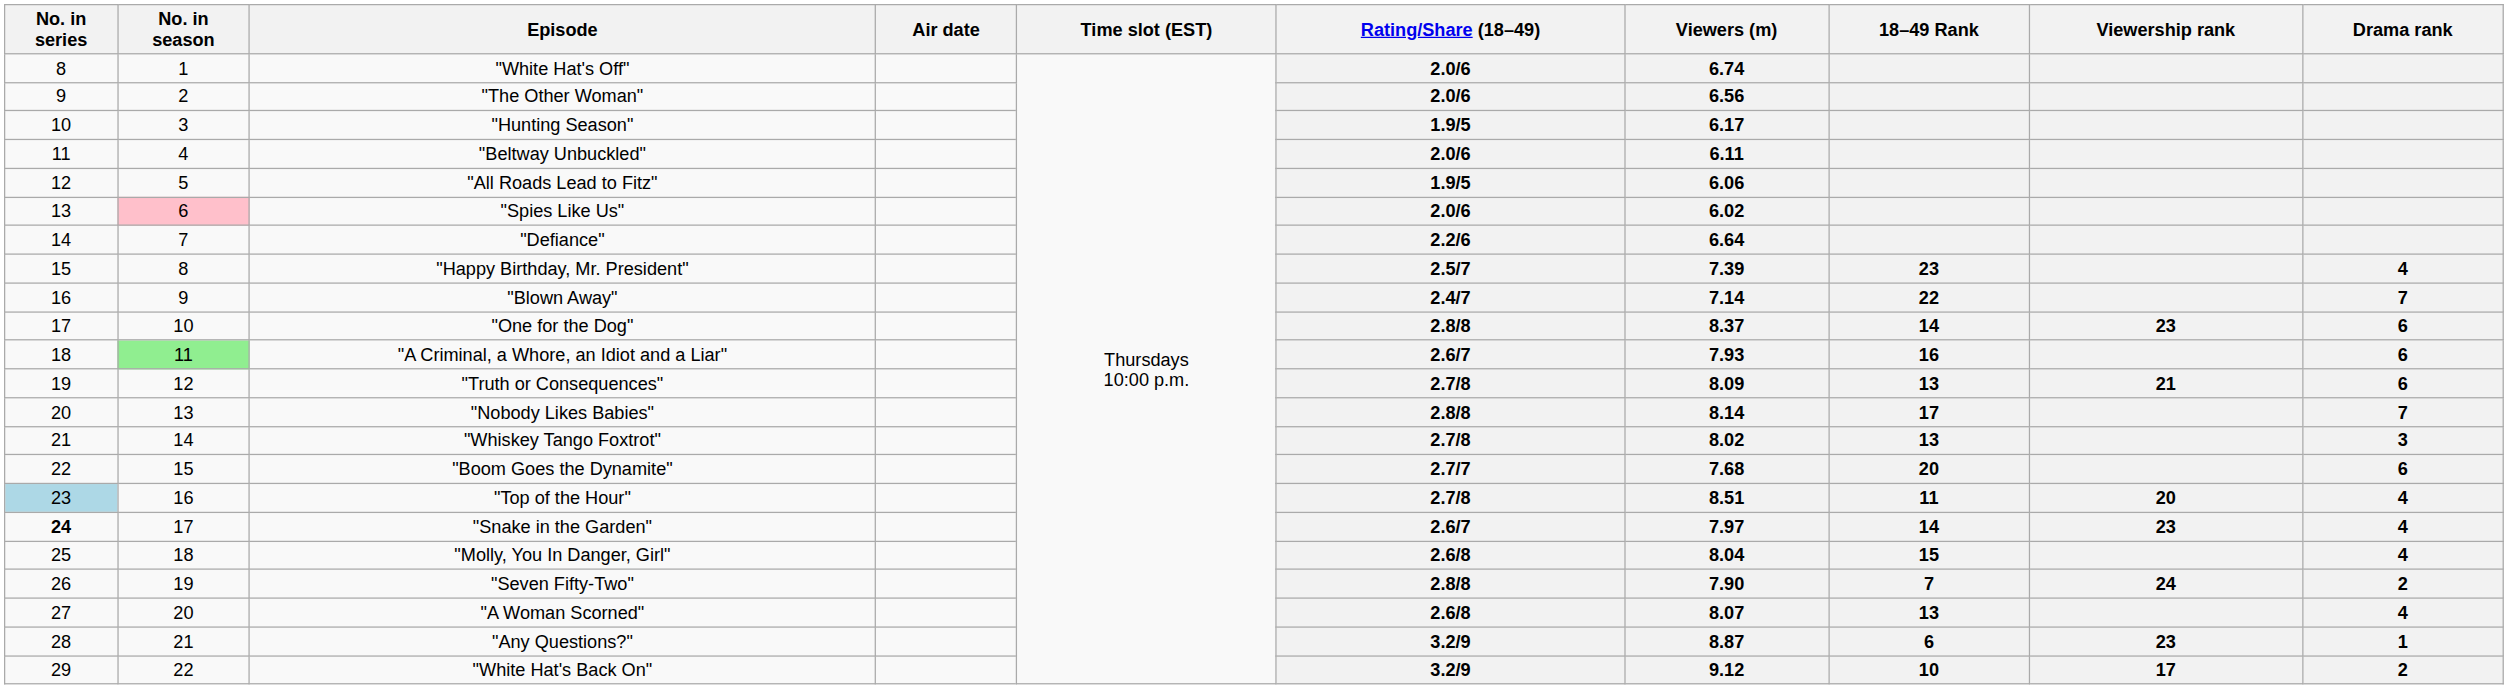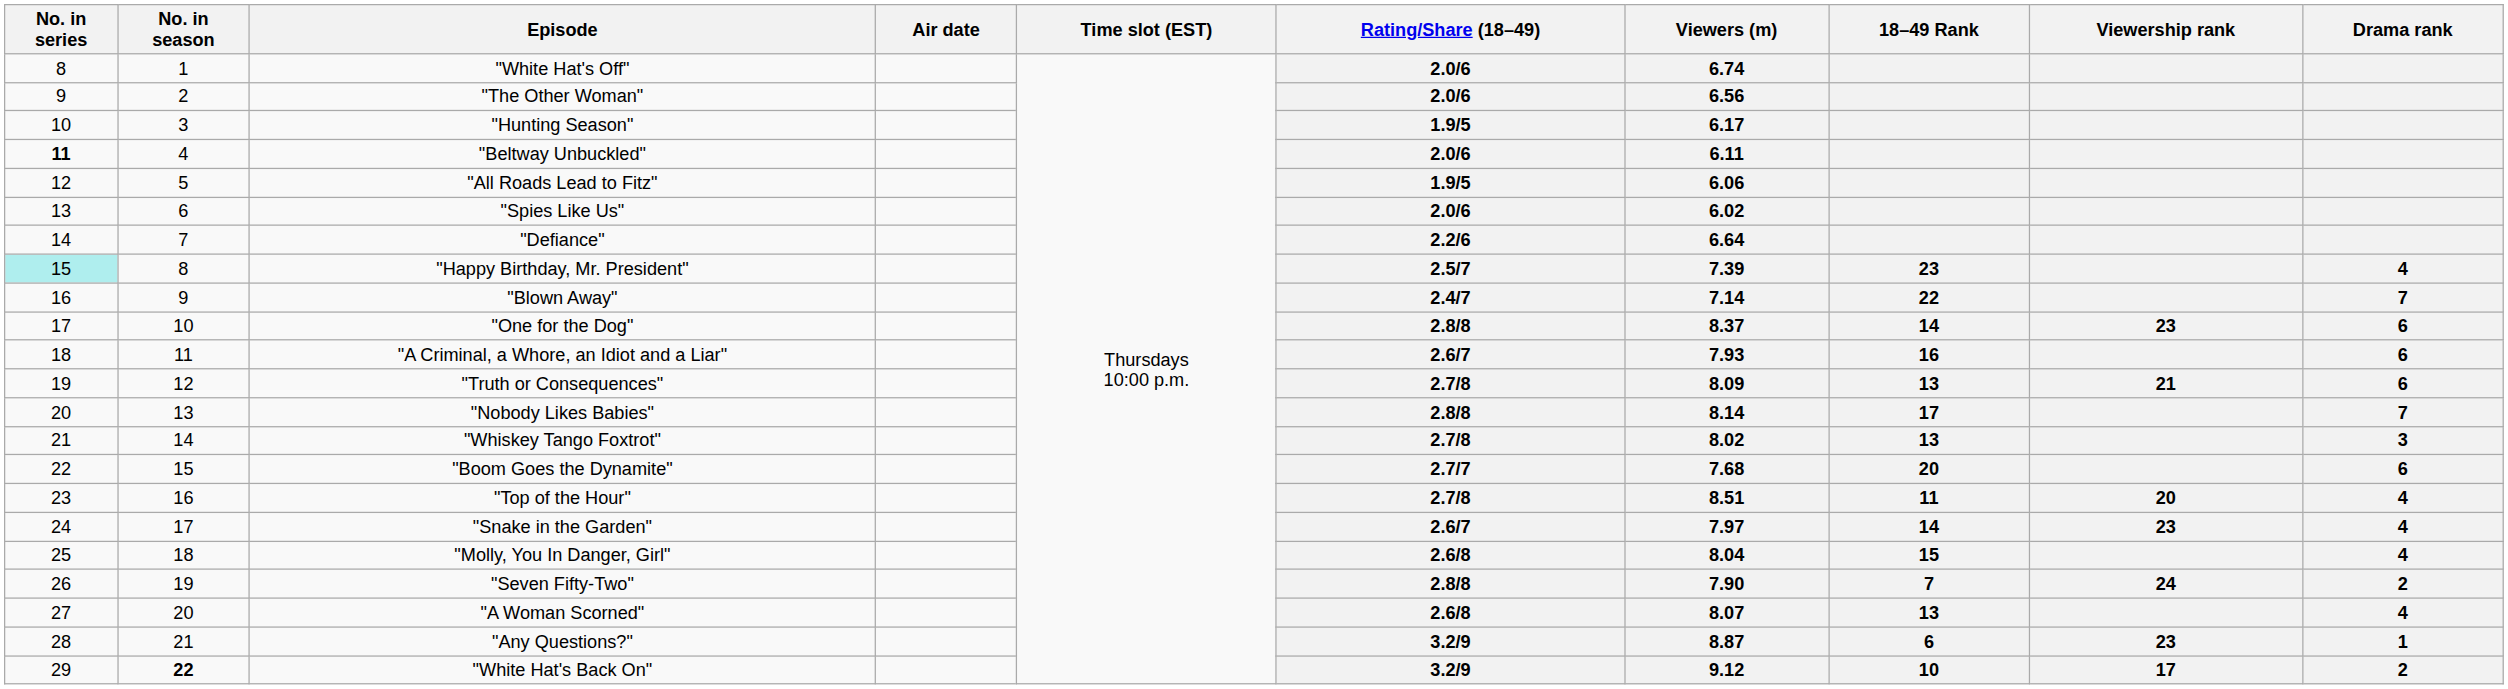(61, 154) normal -> (61, 154) bold
(183, 212) pink background -> (183, 212) no background
(61, 269) no background -> (61, 269) paleturquoise background
(183, 355) lightgreen background -> (183, 355) no background
(61, 498) lightblue background -> (61, 498) no background
(61, 527) bold -> (61, 527) normal
(183, 670) normal -> (183, 670) bold
